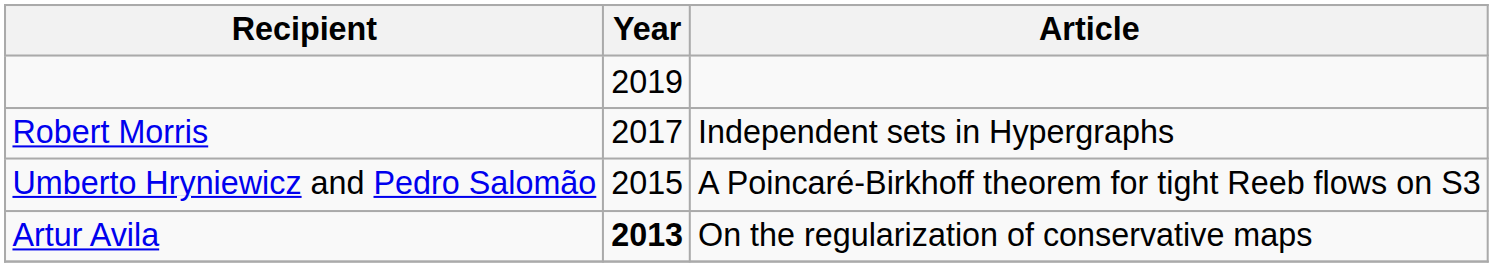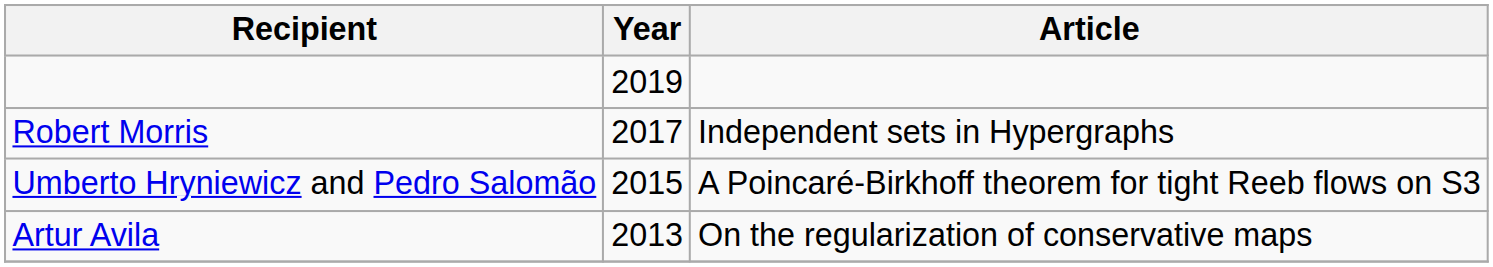(647, 235) bold -> (647, 235) normal
